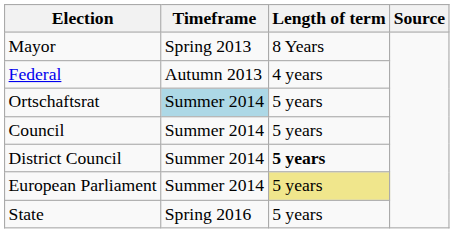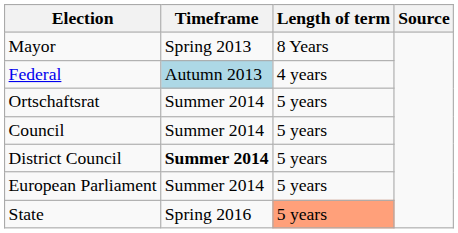(213, 74) no background -> (213, 74) lightblue background
(214, 102) lightblue background -> (214, 102) no background
(214, 158) normal -> (217, 158) bold
(299, 158) bold -> (302, 158) normal
(297, 185) khaki background -> (302, 185) no background
(297, 213) no background -> (302, 213) lightsalmon background
